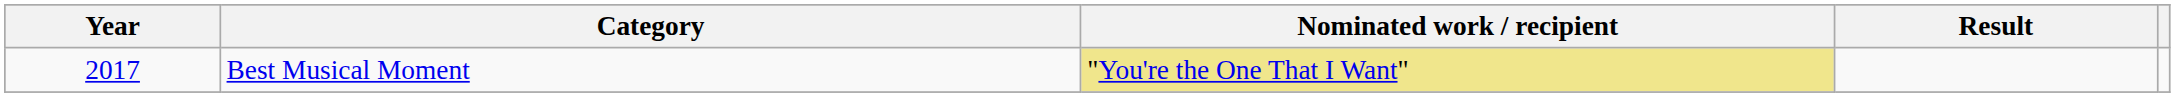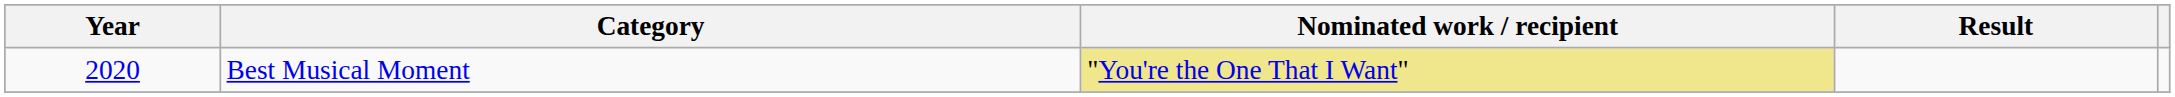(113, 69) 2017 -> (113, 69) 2020
